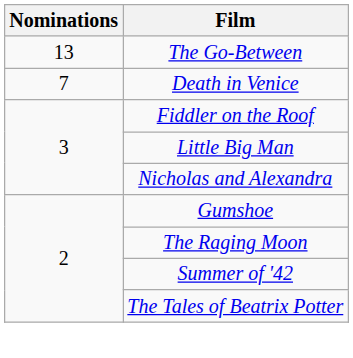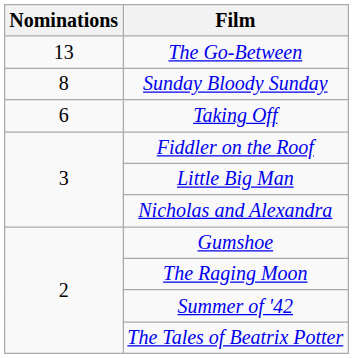+ row: (235, 83)
- row: (235, 83)
+ row: (235, 115)
